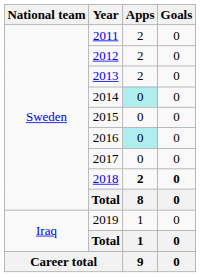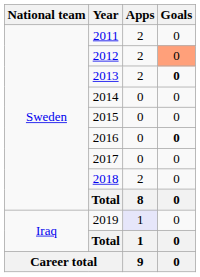(176, 55) no background -> (176, 55) lightsalmon background
(176, 76) normal -> (176, 76) bold
(140, 96) paleturquoise background -> (140, 96) no background
(140, 138) paleturquoise background -> (140, 138) no background
(176, 138) normal -> (176, 138) bold
(140, 179) bold -> (140, 179) normal
(176, 179) bold -> (176, 179) normal
(140, 220) no background -> (140, 220) lavender background
